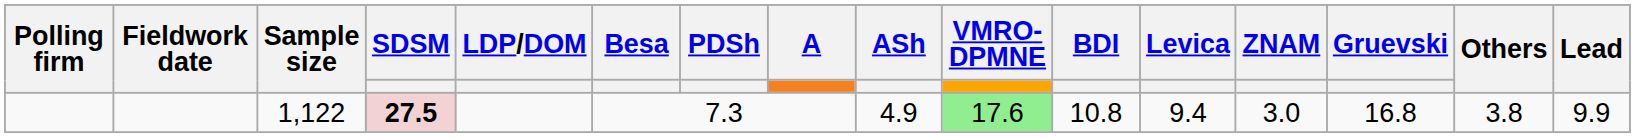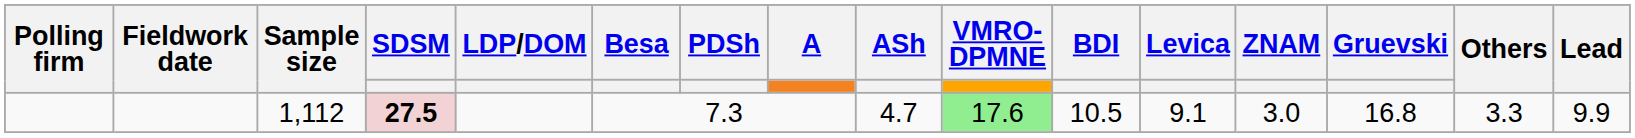(312, 112) 1,122 -> (312, 112) 1,112
(899, 112) 4.9 -> (899, 112) 4.7
(1096, 112) 10.8 -> (1096, 112) 10.5
(1188, 112) 9.4 -> (1188, 112) 9.1
(1504, 112) 3.8 -> (1504, 112) 3.3
